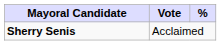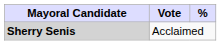(41, 31) no background -> (41, 31) lightgrey background
